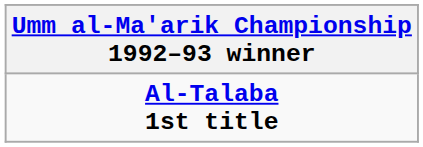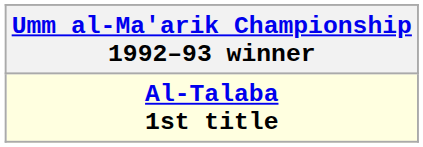(212, 108) no background -> (212, 108) lightyellow background
